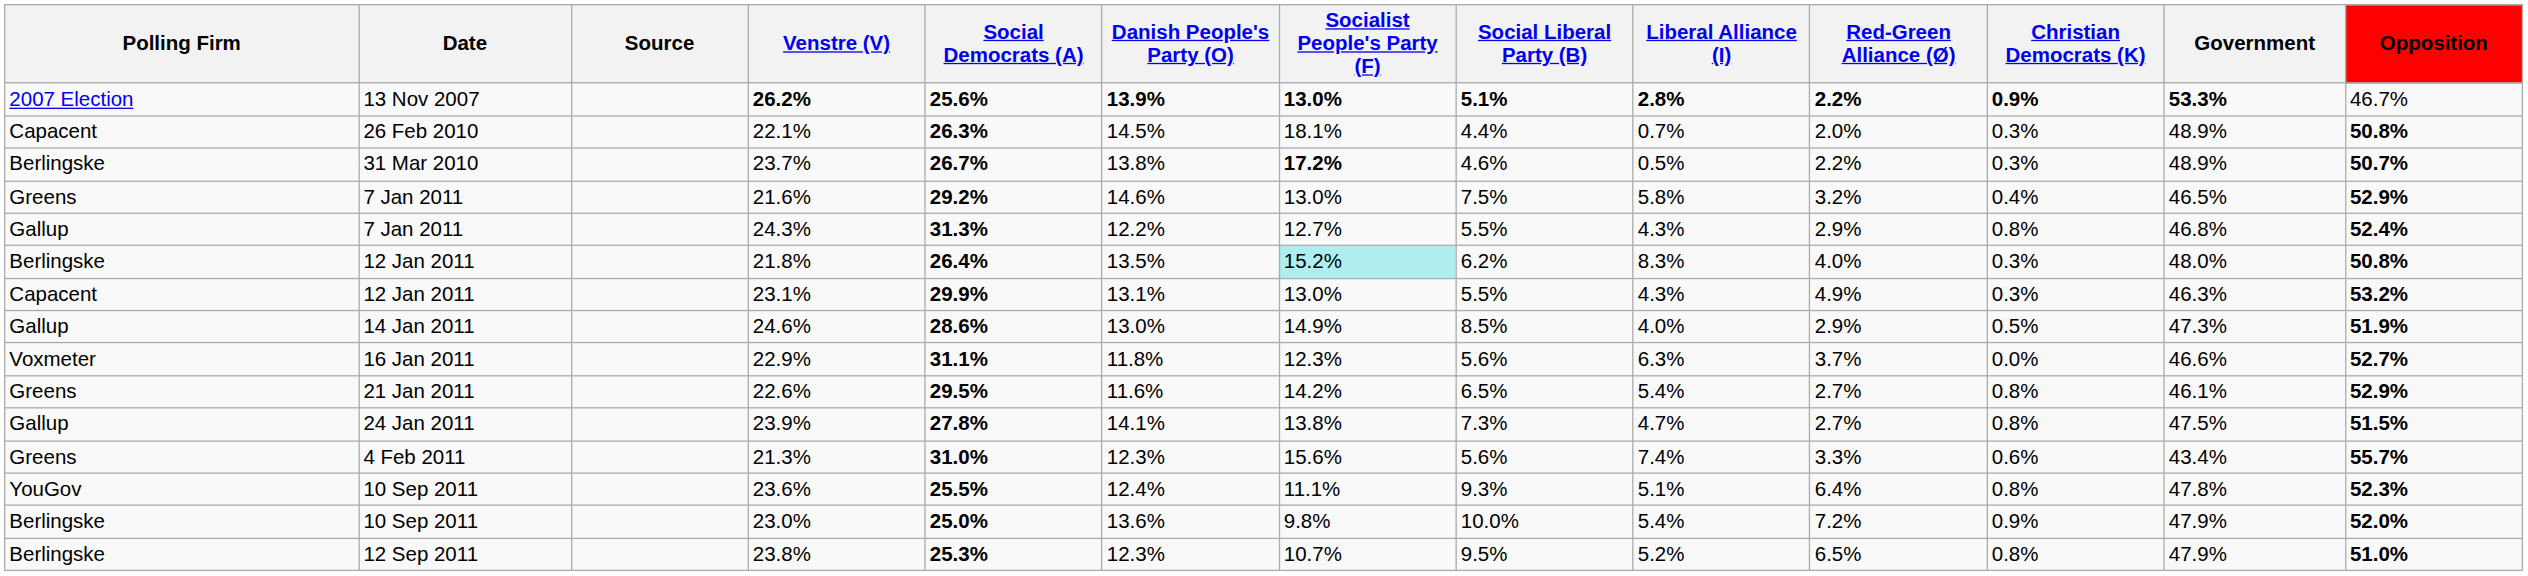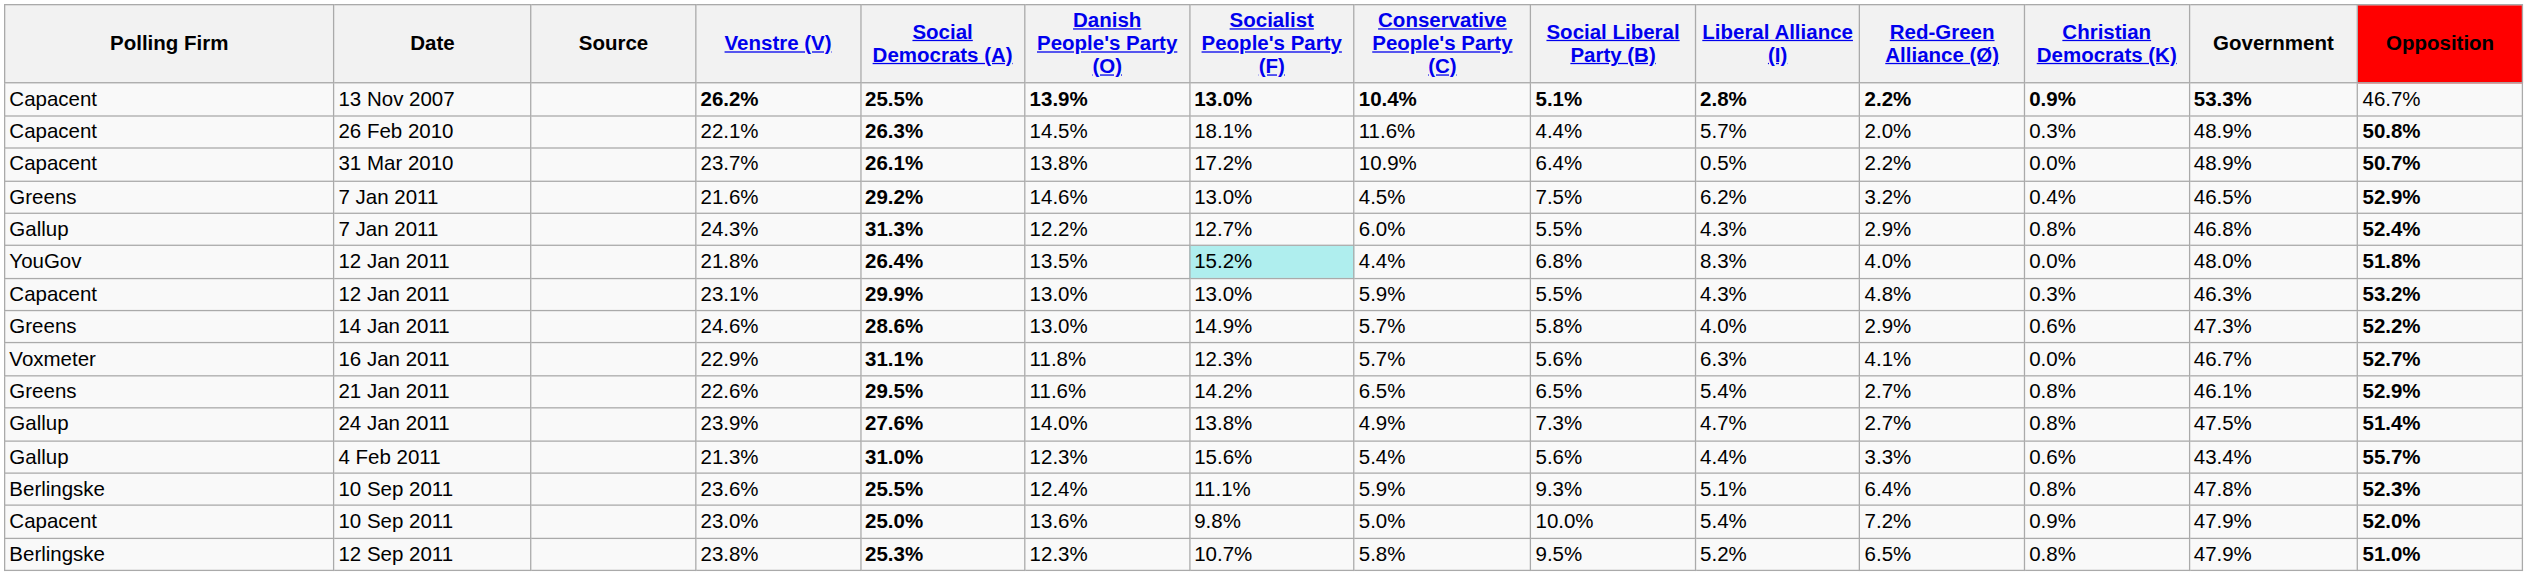+ column: (1442, 43)
(71, 99) 2007 Election -> (53, 99) Capacent
(959, 99) 25.6% -> (894, 99) 25.5%
(1661, 131) 0.7% -> (1723, 131) 5.7%
(57, 164) Berlingske -> (53, 164) Capacent
(959, 164) 26.7% -> (894, 164) 26.1%
(1313, 164) bold -> (1223, 164) normal
(1484, 164) 4.6% -> (1559, 164) 6.4%
(2015, 164) 0.3% -> (2053, 164) 0.0%
(1661, 196) 5.8% -> (1723, 196) 6.2%
(57, 261) Berlingske -> (45, 261) YouGov
(1484, 261) 6.2% -> (1559, 261) 6.8%
(2015, 261) 0.3% -> (2053, 261) 0.0%
(2379, 261) 50.8% -> (2392, 261) 51.8%
(1136, 294) 13.1% -> (1059, 294) 13.0%
(1838, 294) 4.9% -> (1888, 294) 4.8%
(39, 326) Gallup -> (43, 326) Greens
(1484, 326) 8.5% -> (1559, 326) 5.8%
(2015, 326) 0.5% -> (2053, 326) 0.6%
(2379, 326) 51.9% -> (2392, 326) 52.2%
(1838, 359) 3.7% -> (1888, 359) 4.1%
(2198, 359) 46.6% -> (2223, 359) 46.7%
(959, 424) 27.8% -> (894, 424) 27.6%
(1136, 424) 14.1% -> (1059, 424) 14.0%
(2379, 424) 51.5% -> (2392, 424) 51.4%
(43, 456) Greens -> (39, 456) Gallup
(1661, 456) 7.4% -> (1723, 456) 4.4%
(45, 489) YouGov -> (57, 489) Berlingske
(57, 521) Berlingske -> (53, 521) Capacent
